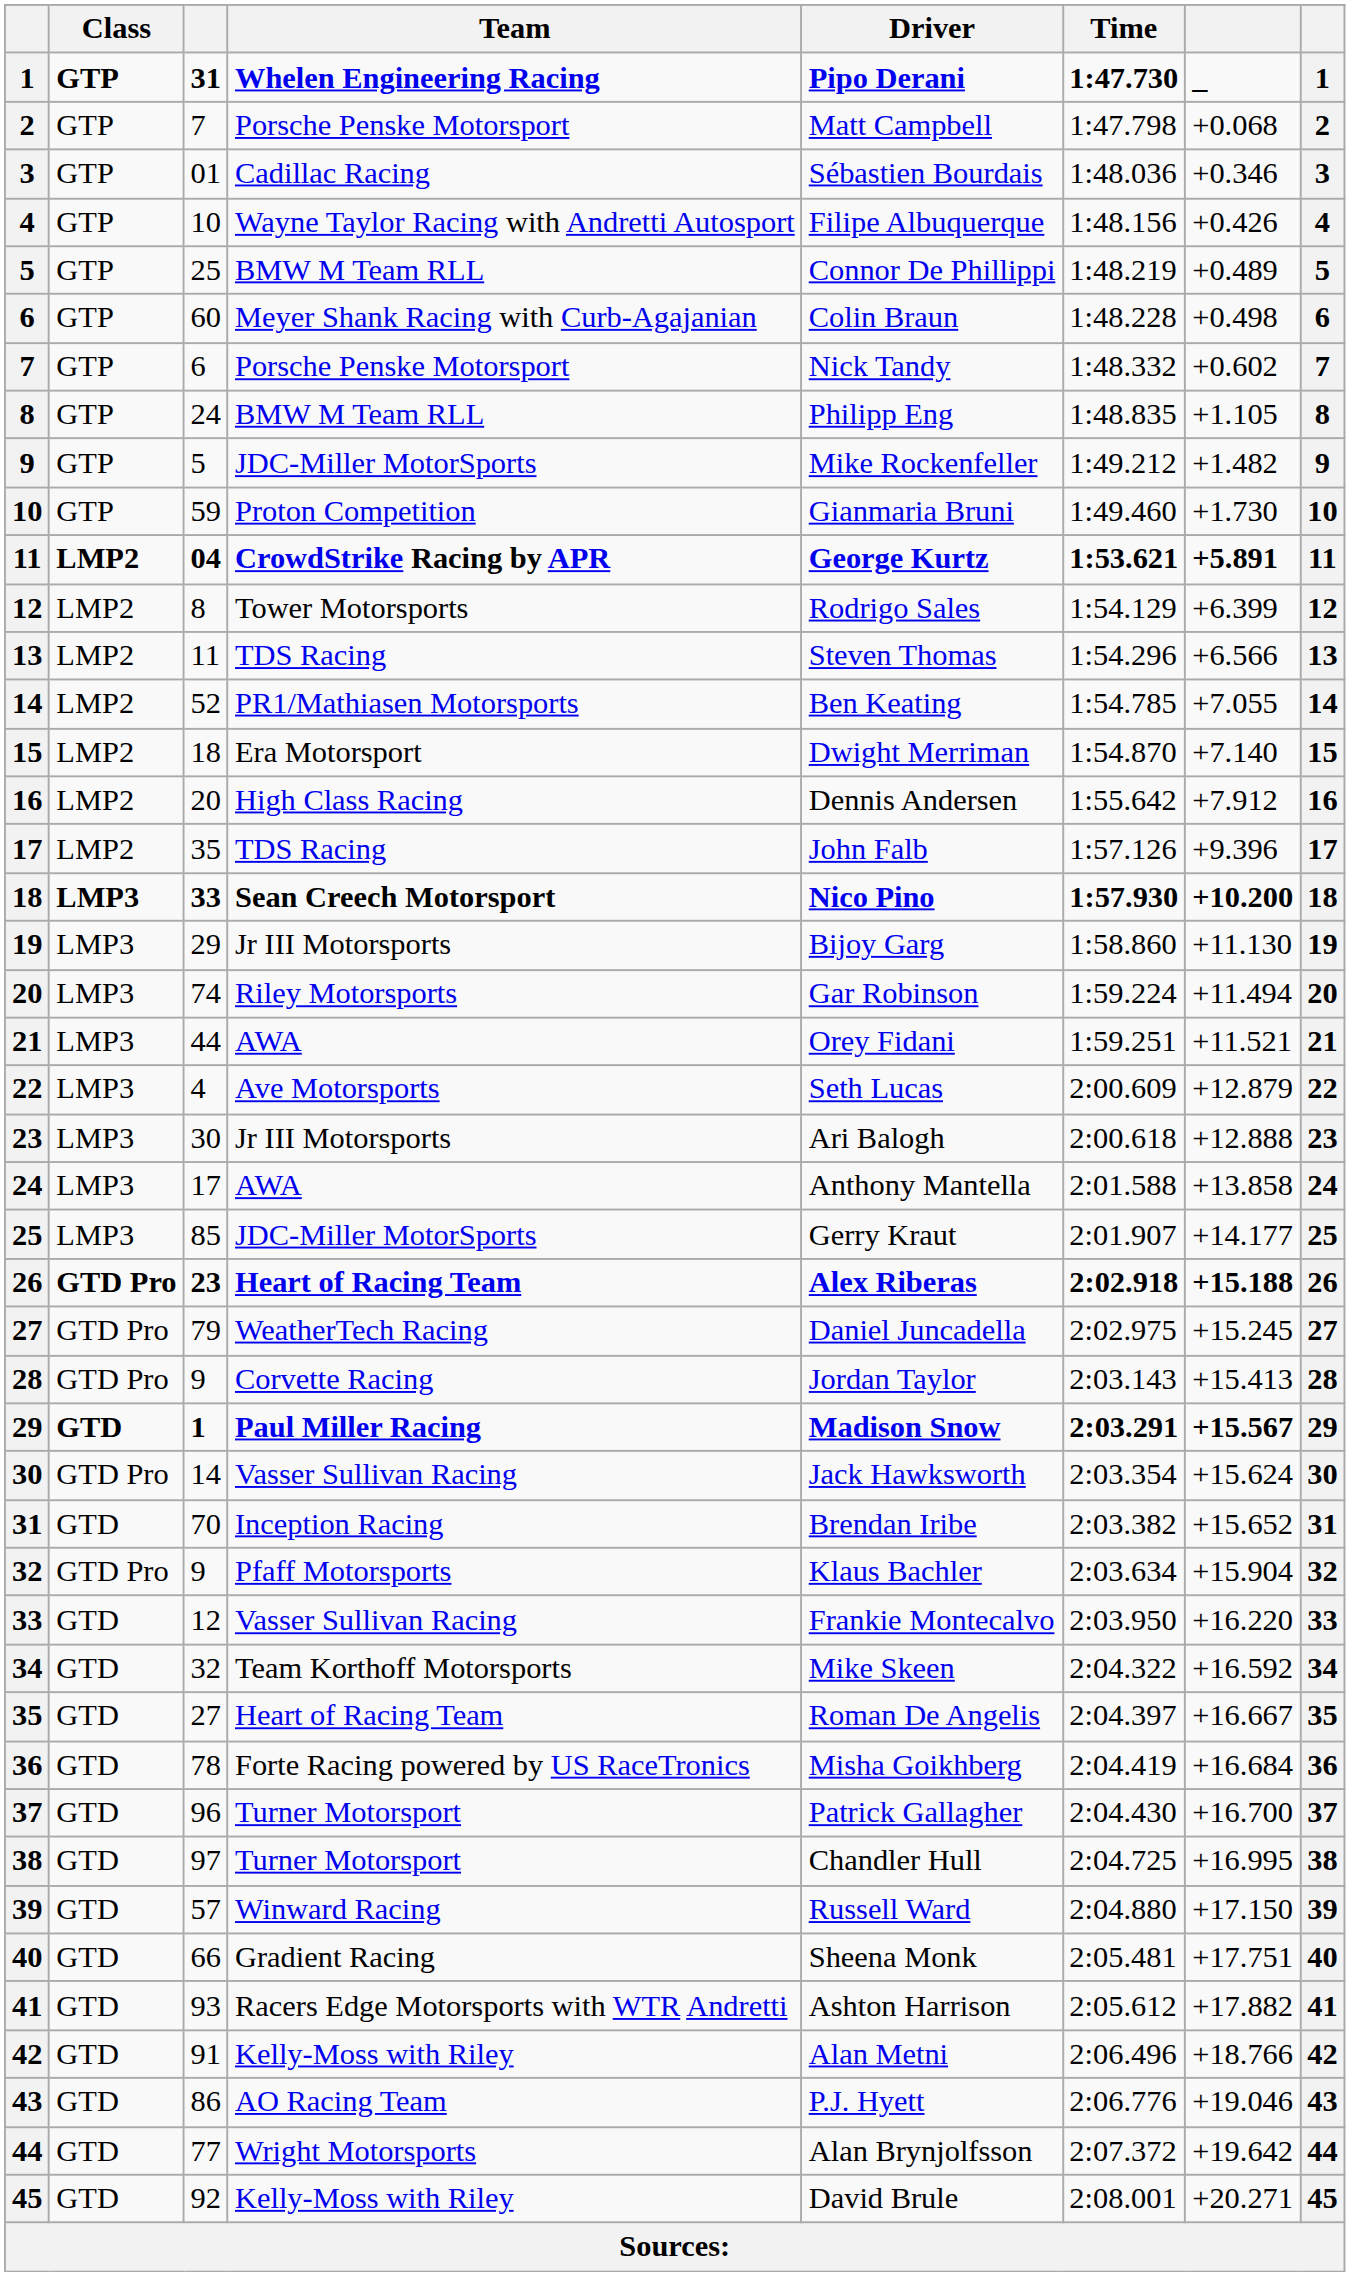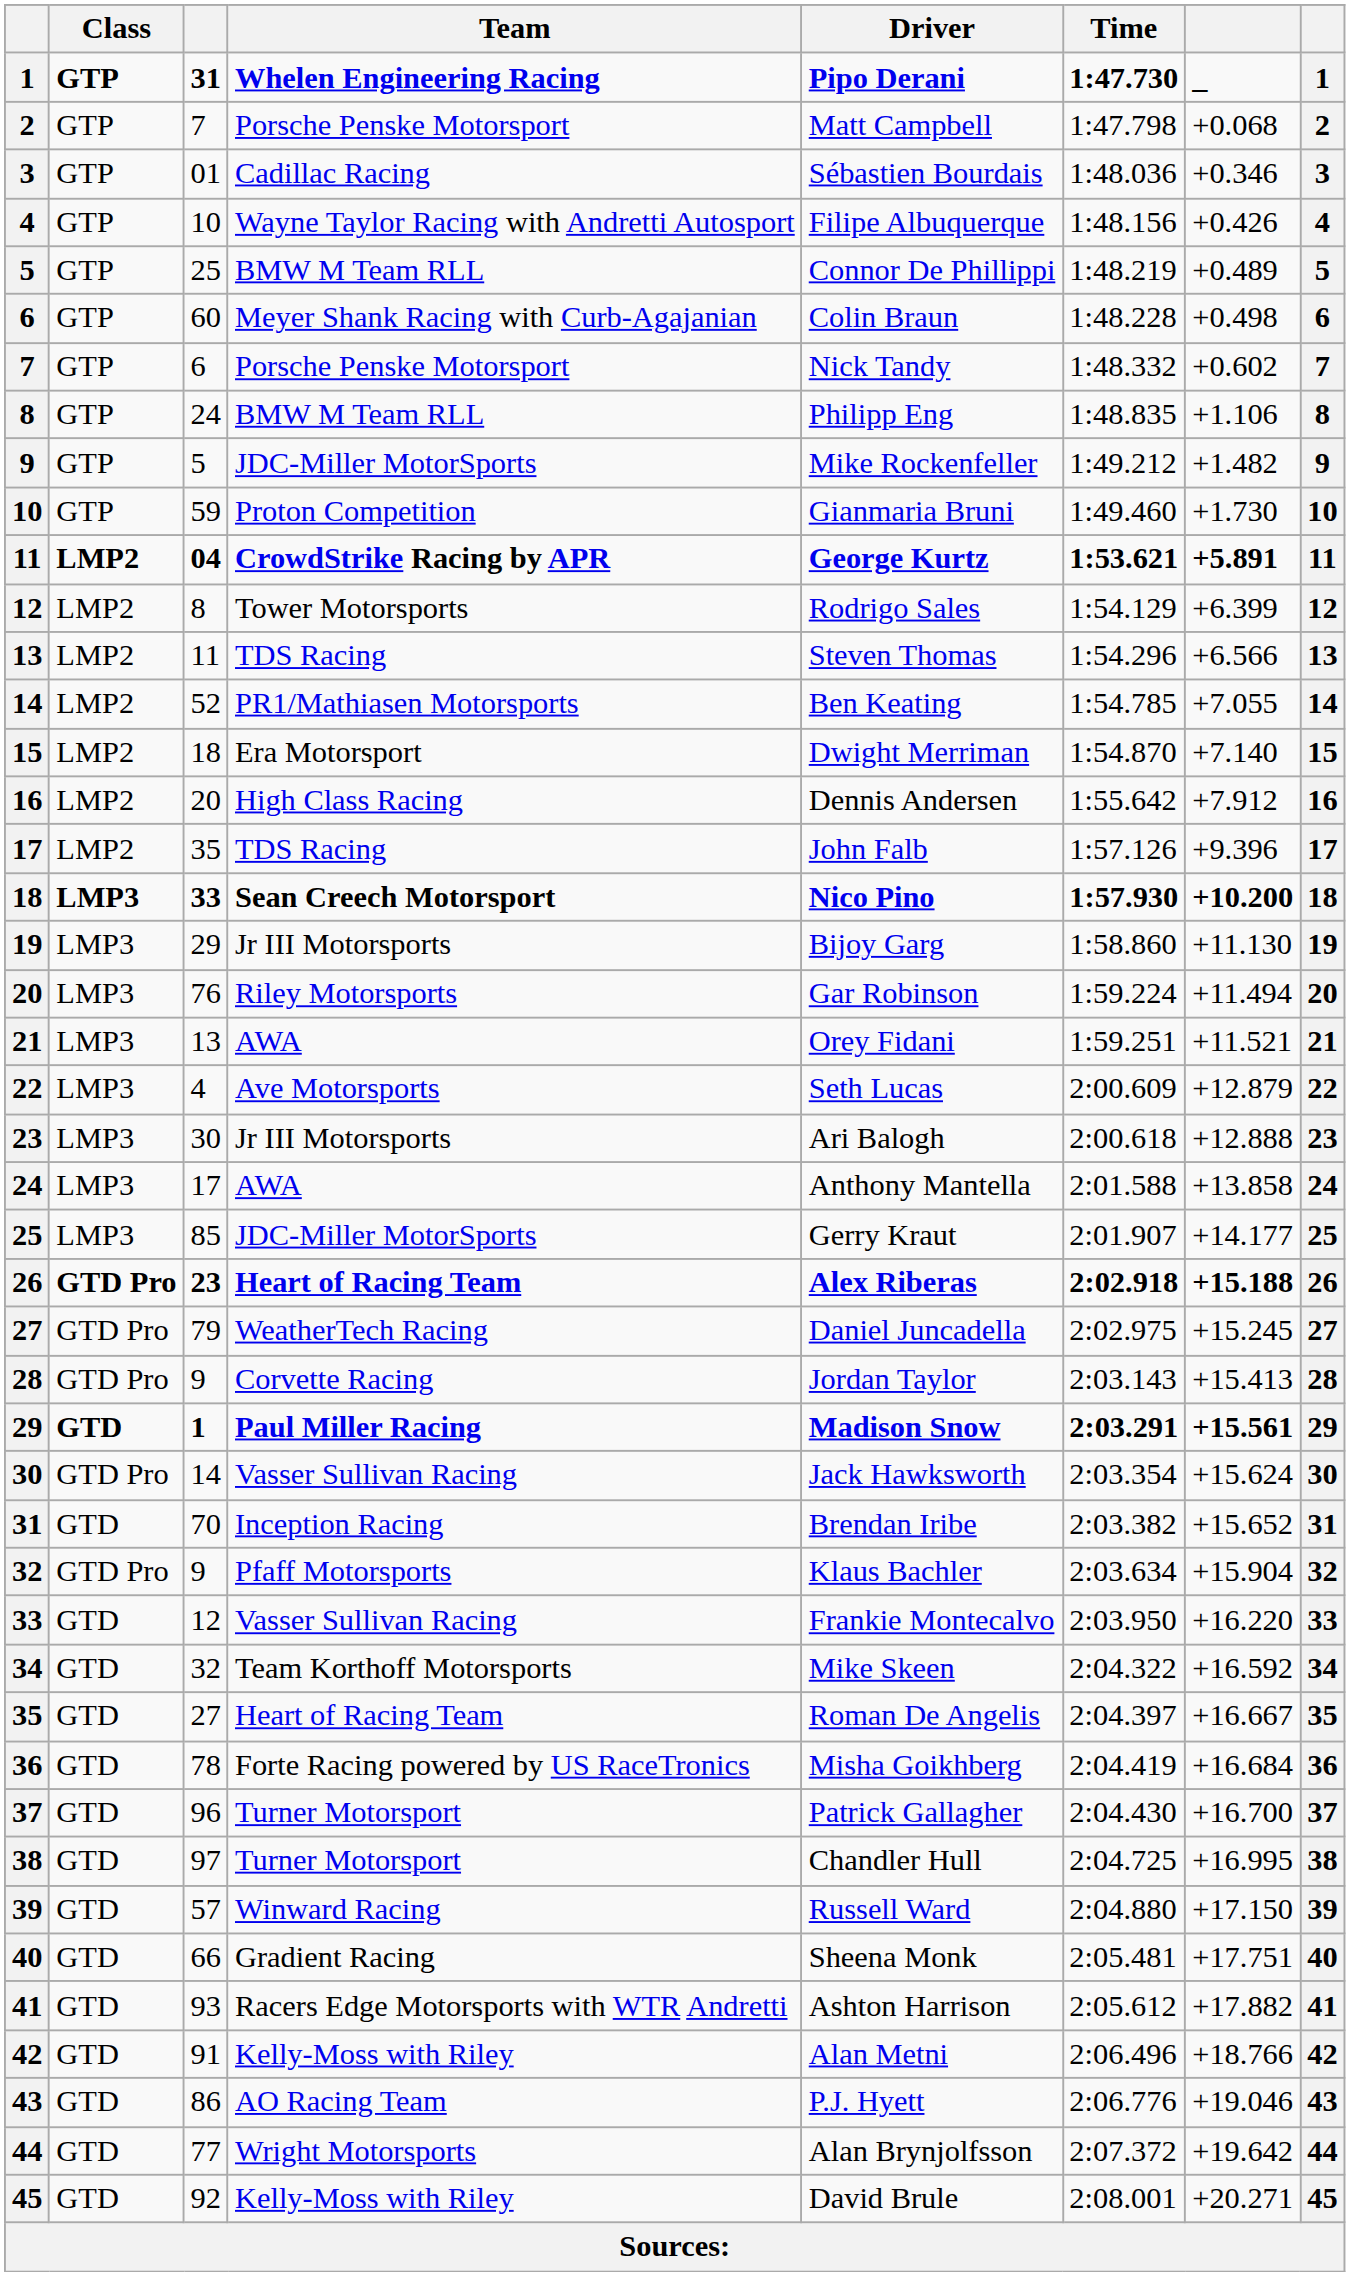(1235, 414) +1.105 -> (1235, 414) +1.106
(206, 992) 74 -> (206, 992) 76
(206, 1041) 44 -> (206, 1041) 13
(1243, 1426) +15.567 -> (1243, 1426) +15.561
